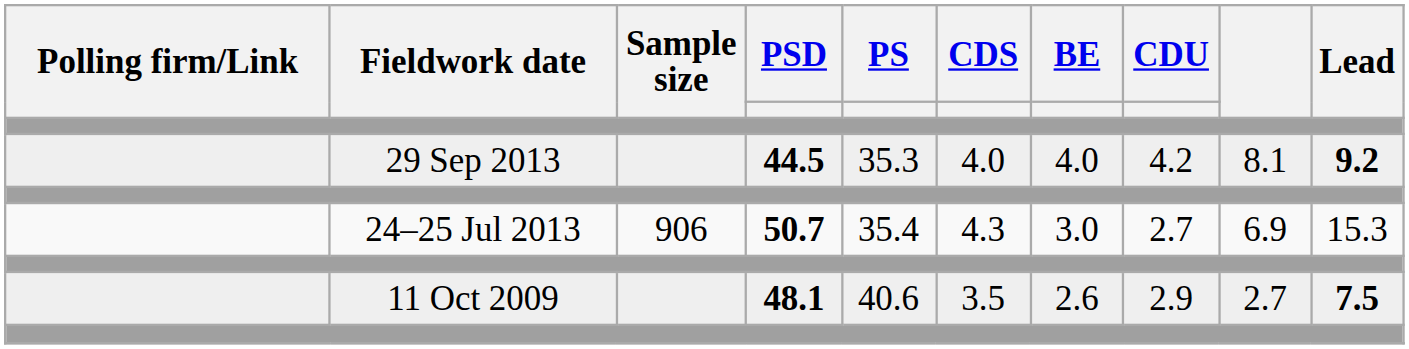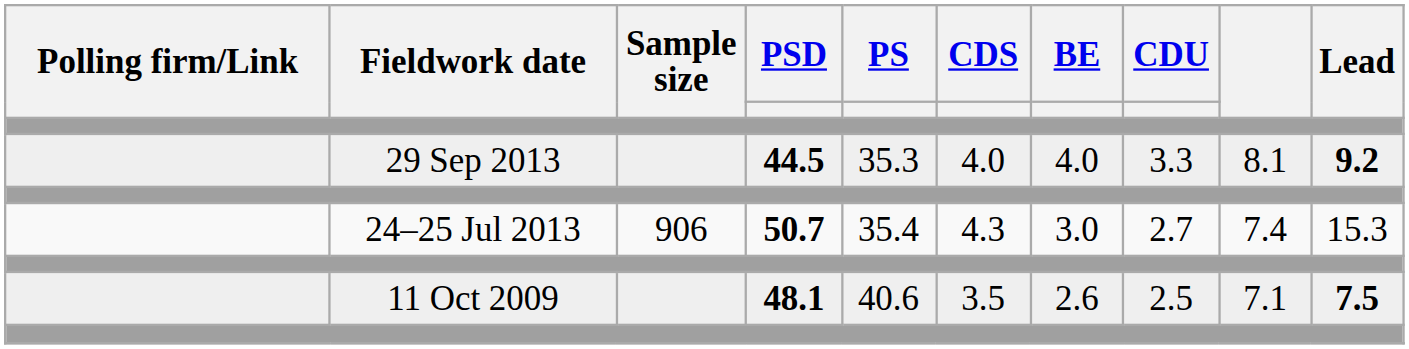(1171, 160) 4.2 -> (1171, 160) 3.3
(1265, 229) 6.9 -> (1265, 229) 7.4
(1171, 298) 2.9 -> (1171, 298) 2.5
(1265, 298) 2.7 -> (1265, 298) 7.1
